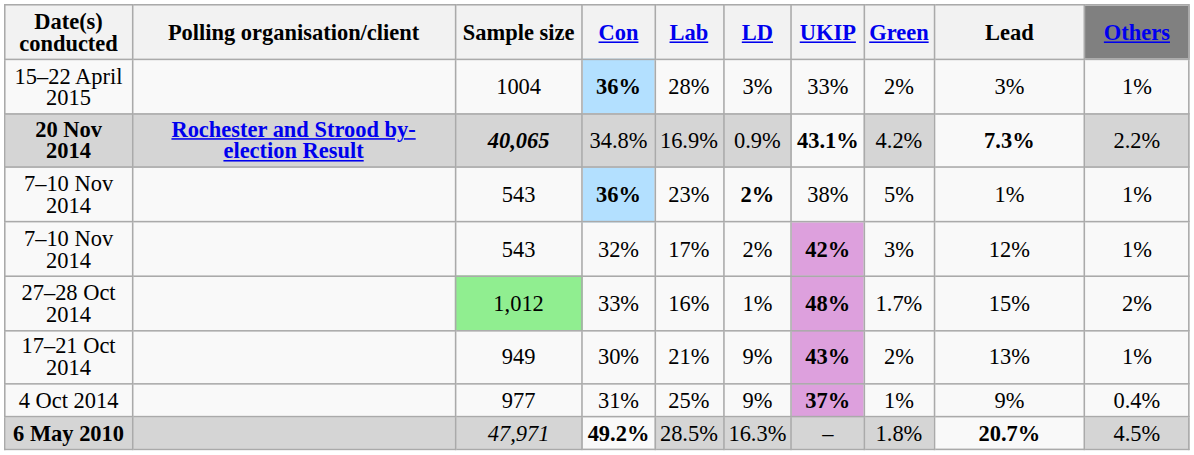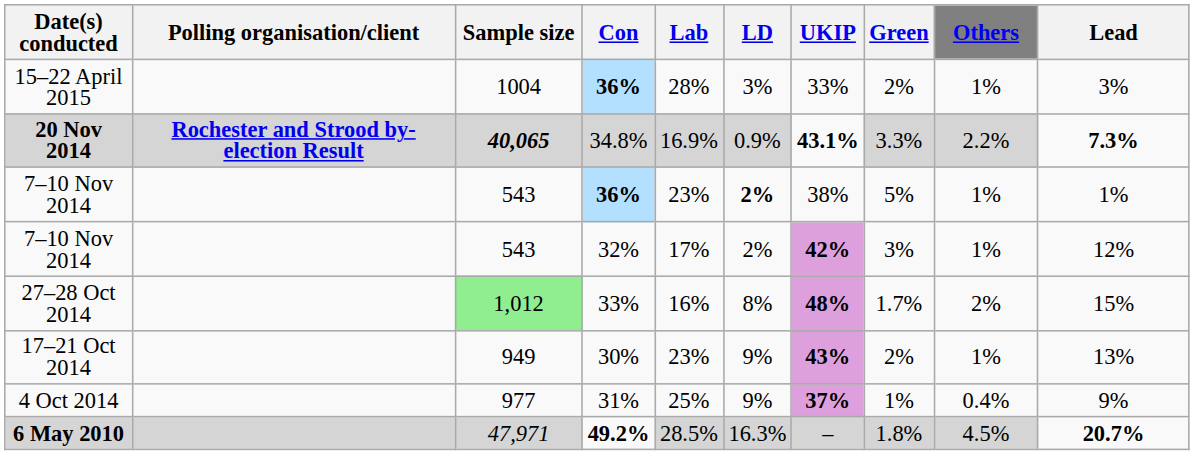columns swapped: (1137, 32) <-> (1009, 32)
(899, 141) 4.2% -> (899, 141) 3.3%
(757, 303) 1% -> (757, 303) 8%
(689, 358) 21% -> (689, 358) 23%
